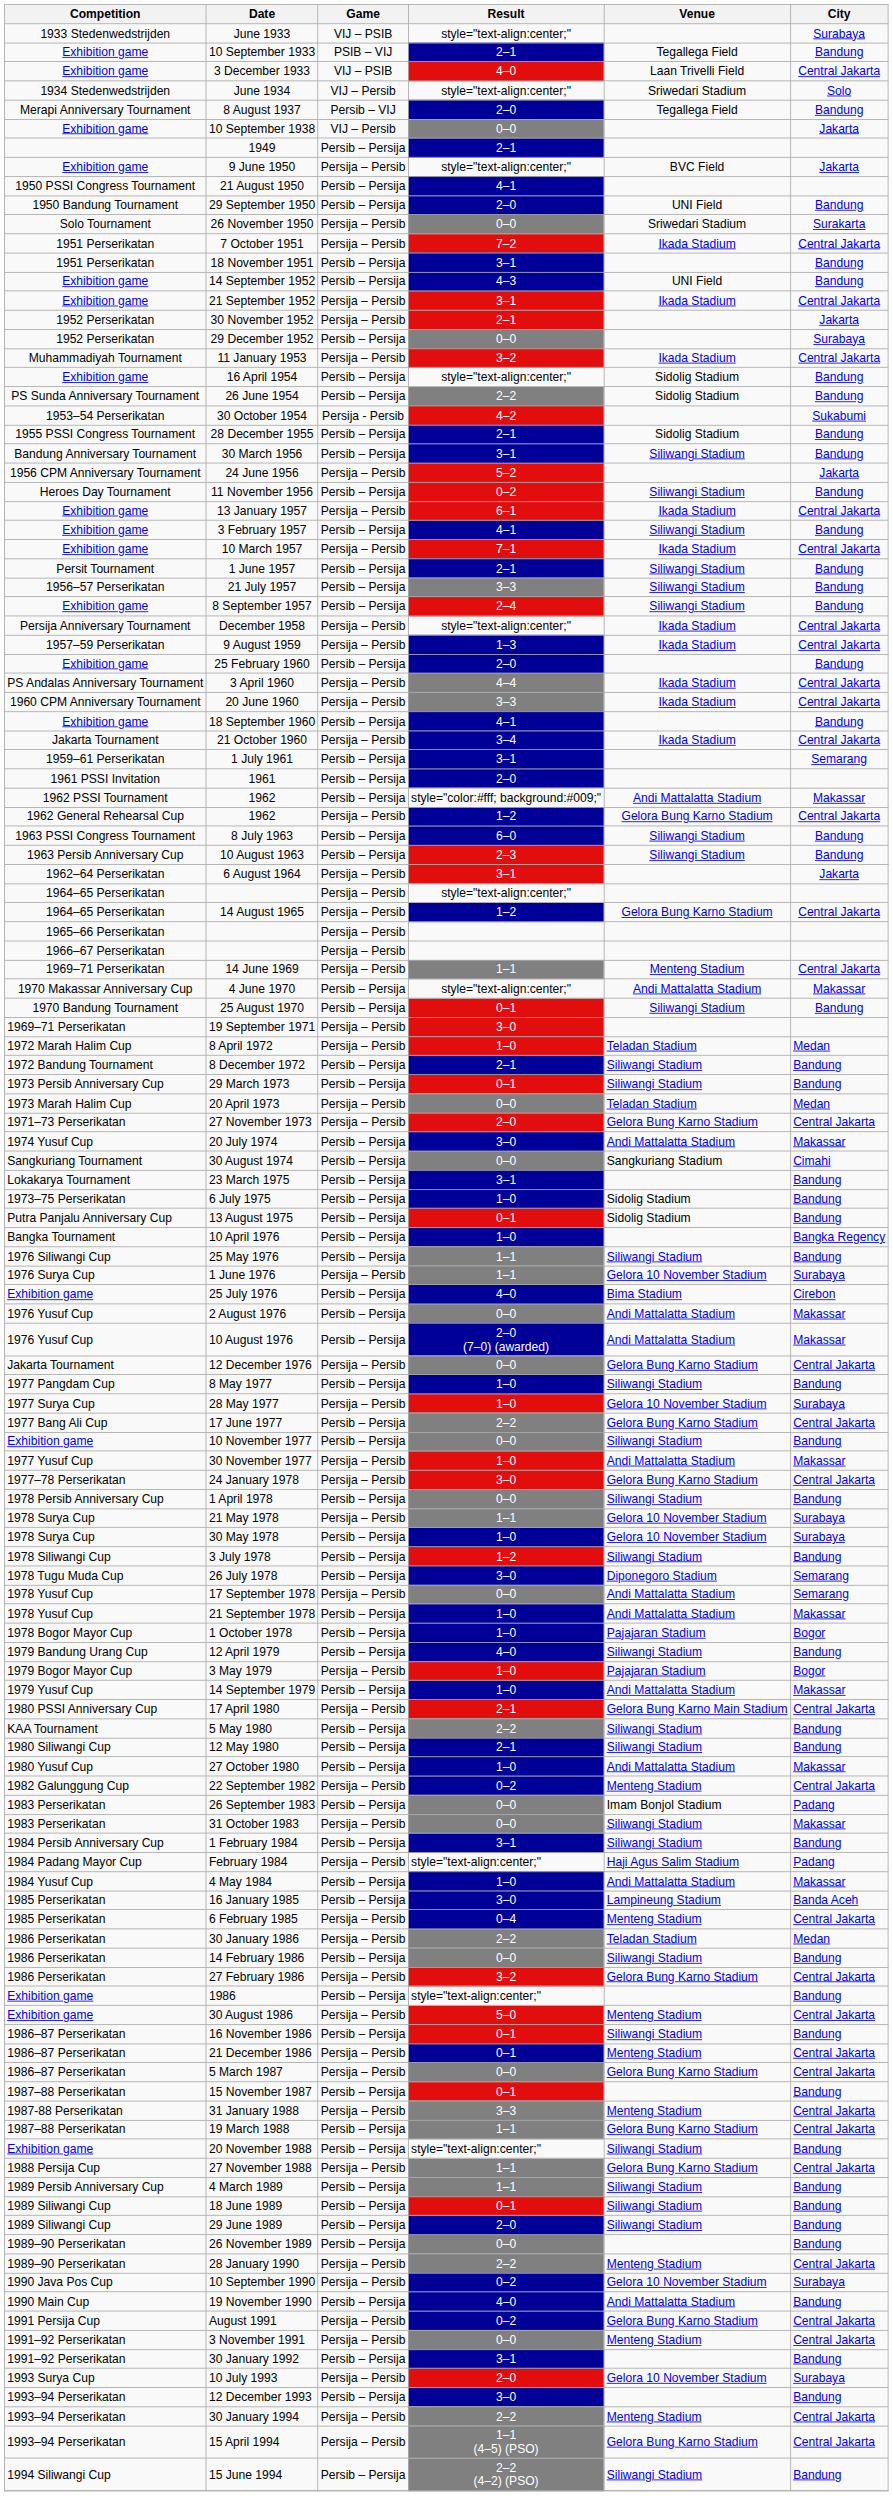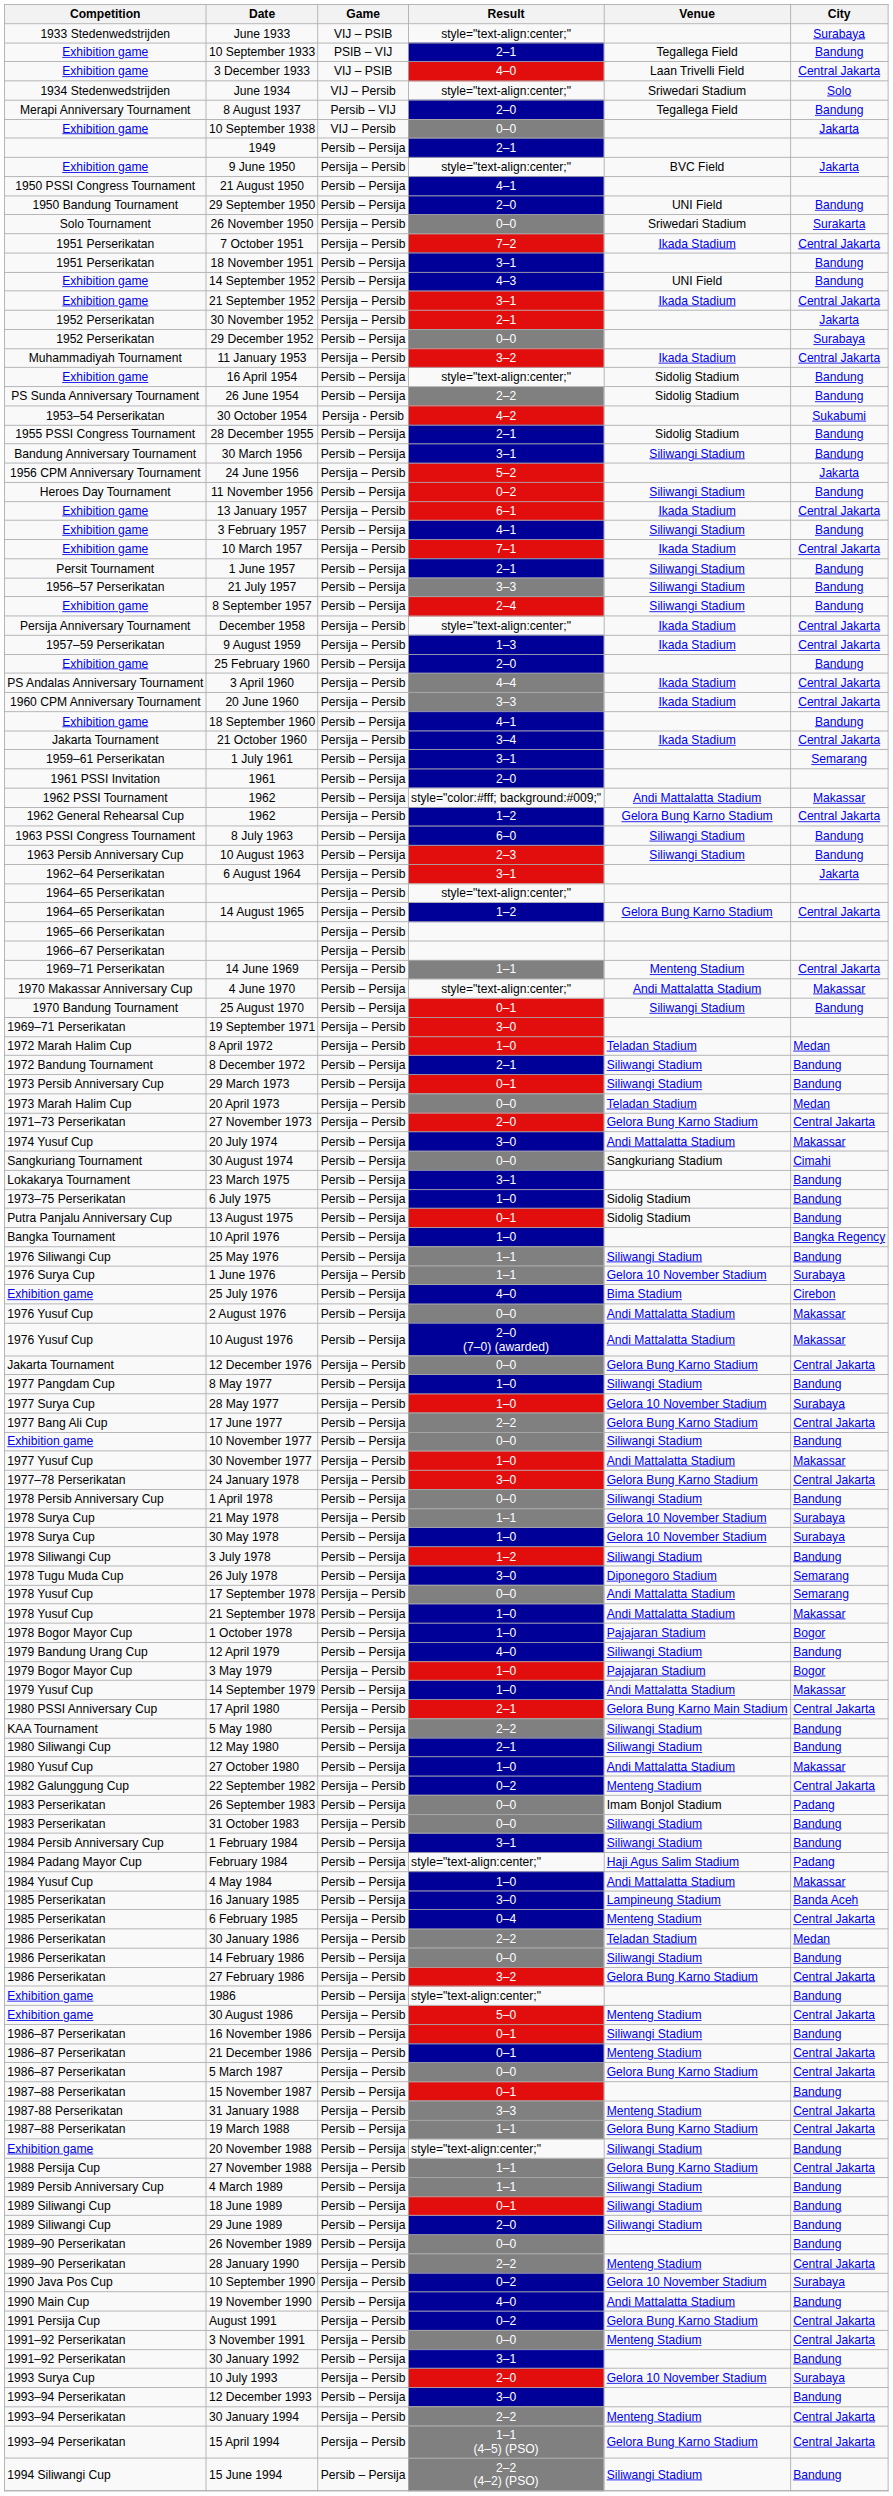(819, 1824) Makassar -> (817, 1824) Bandung
(363, 1862) Persija – Persib -> (363, 1862) Persib – Persija
